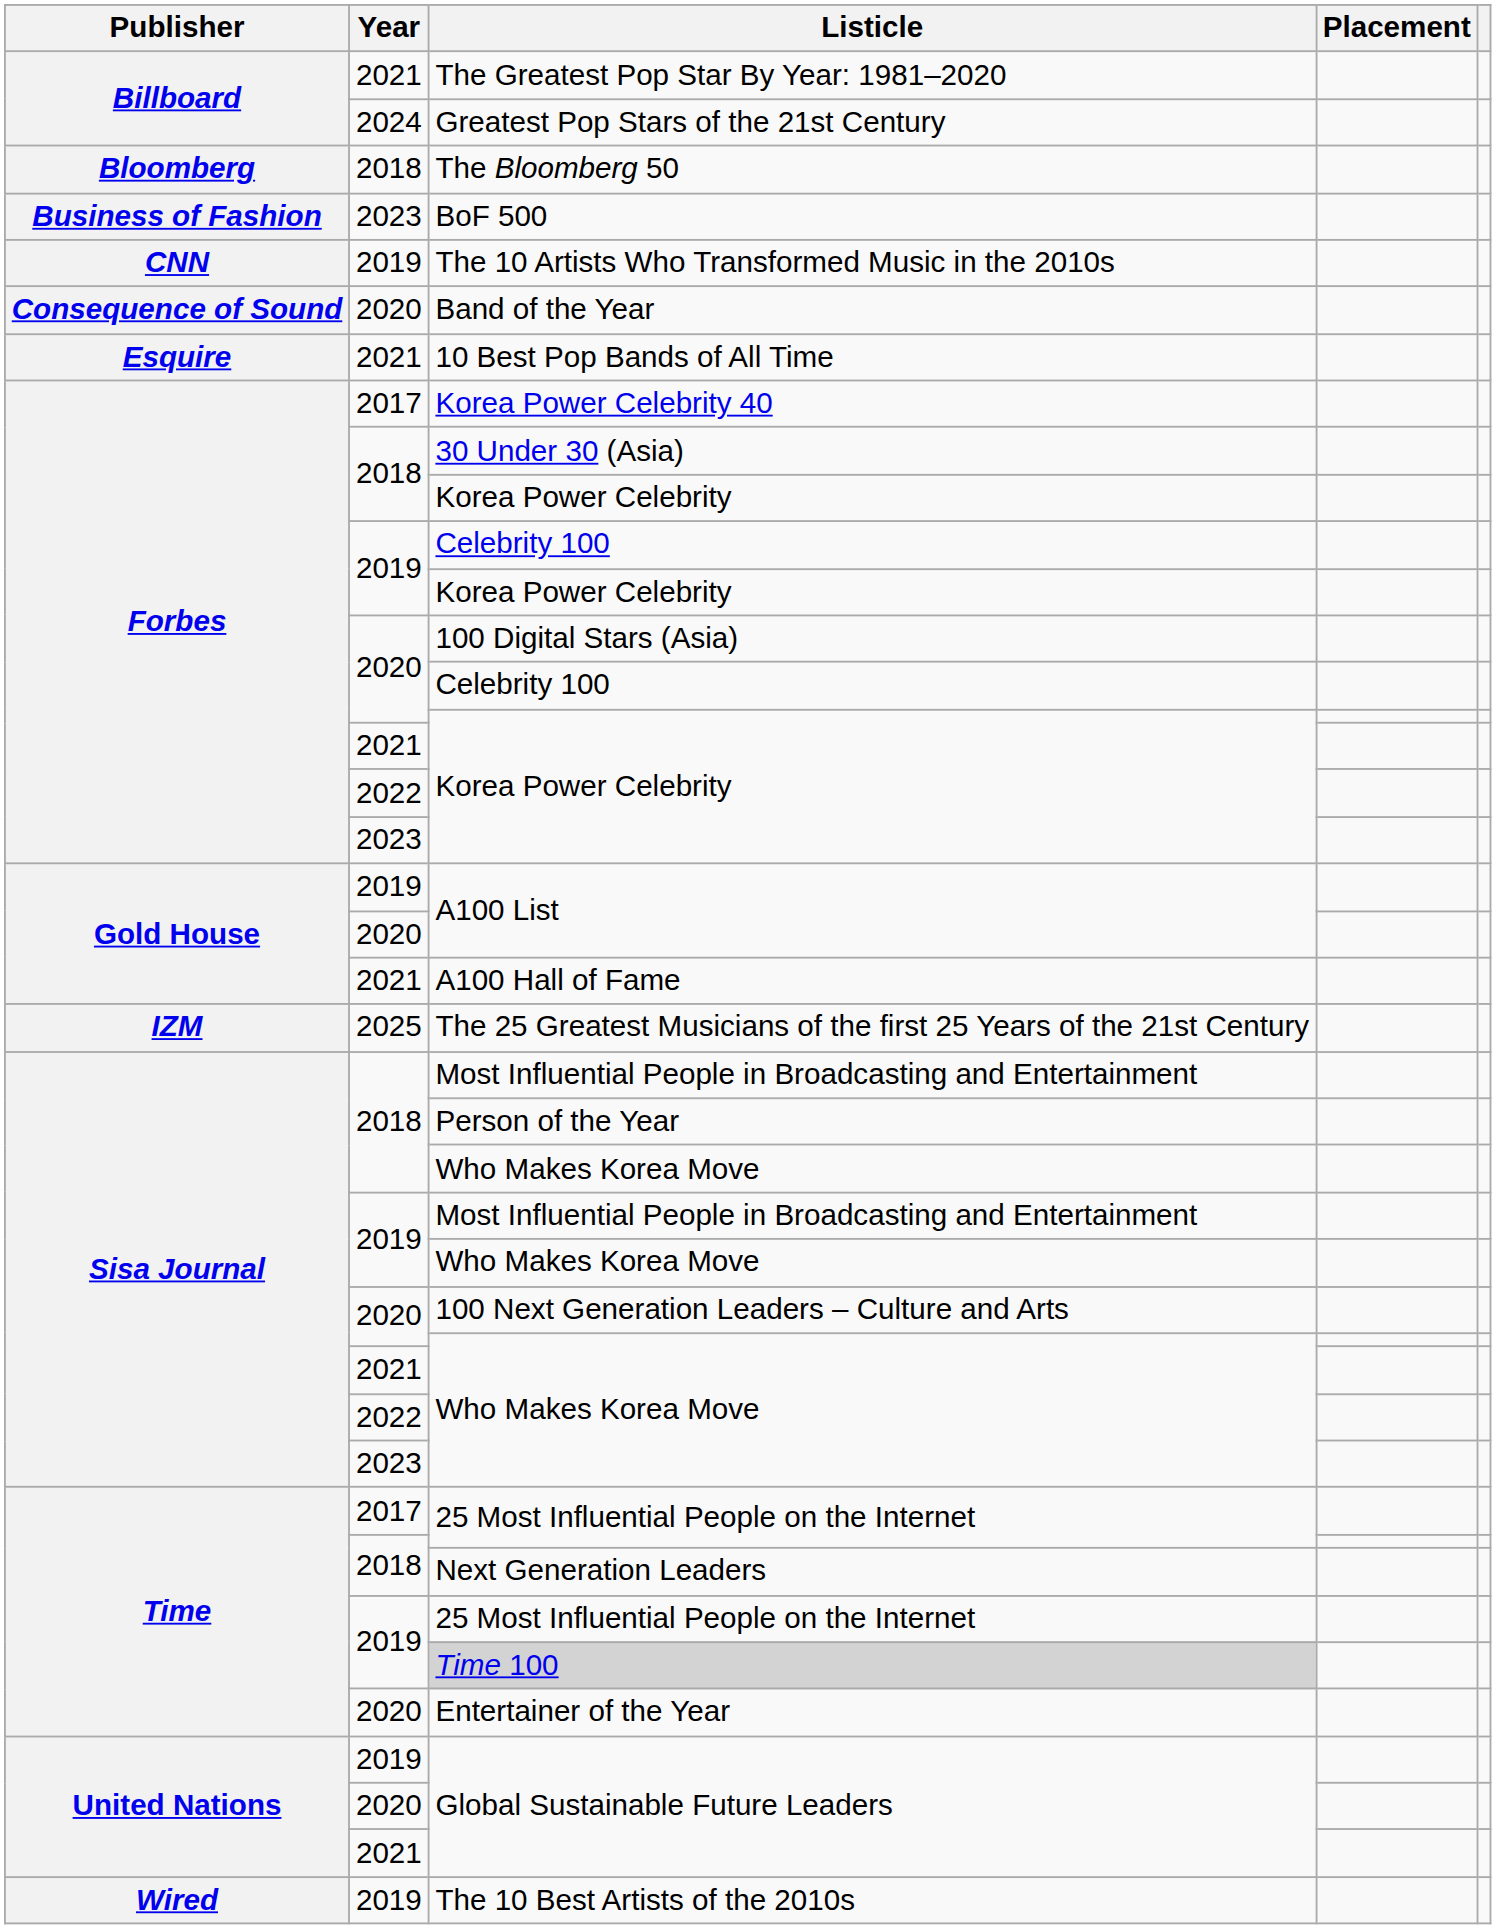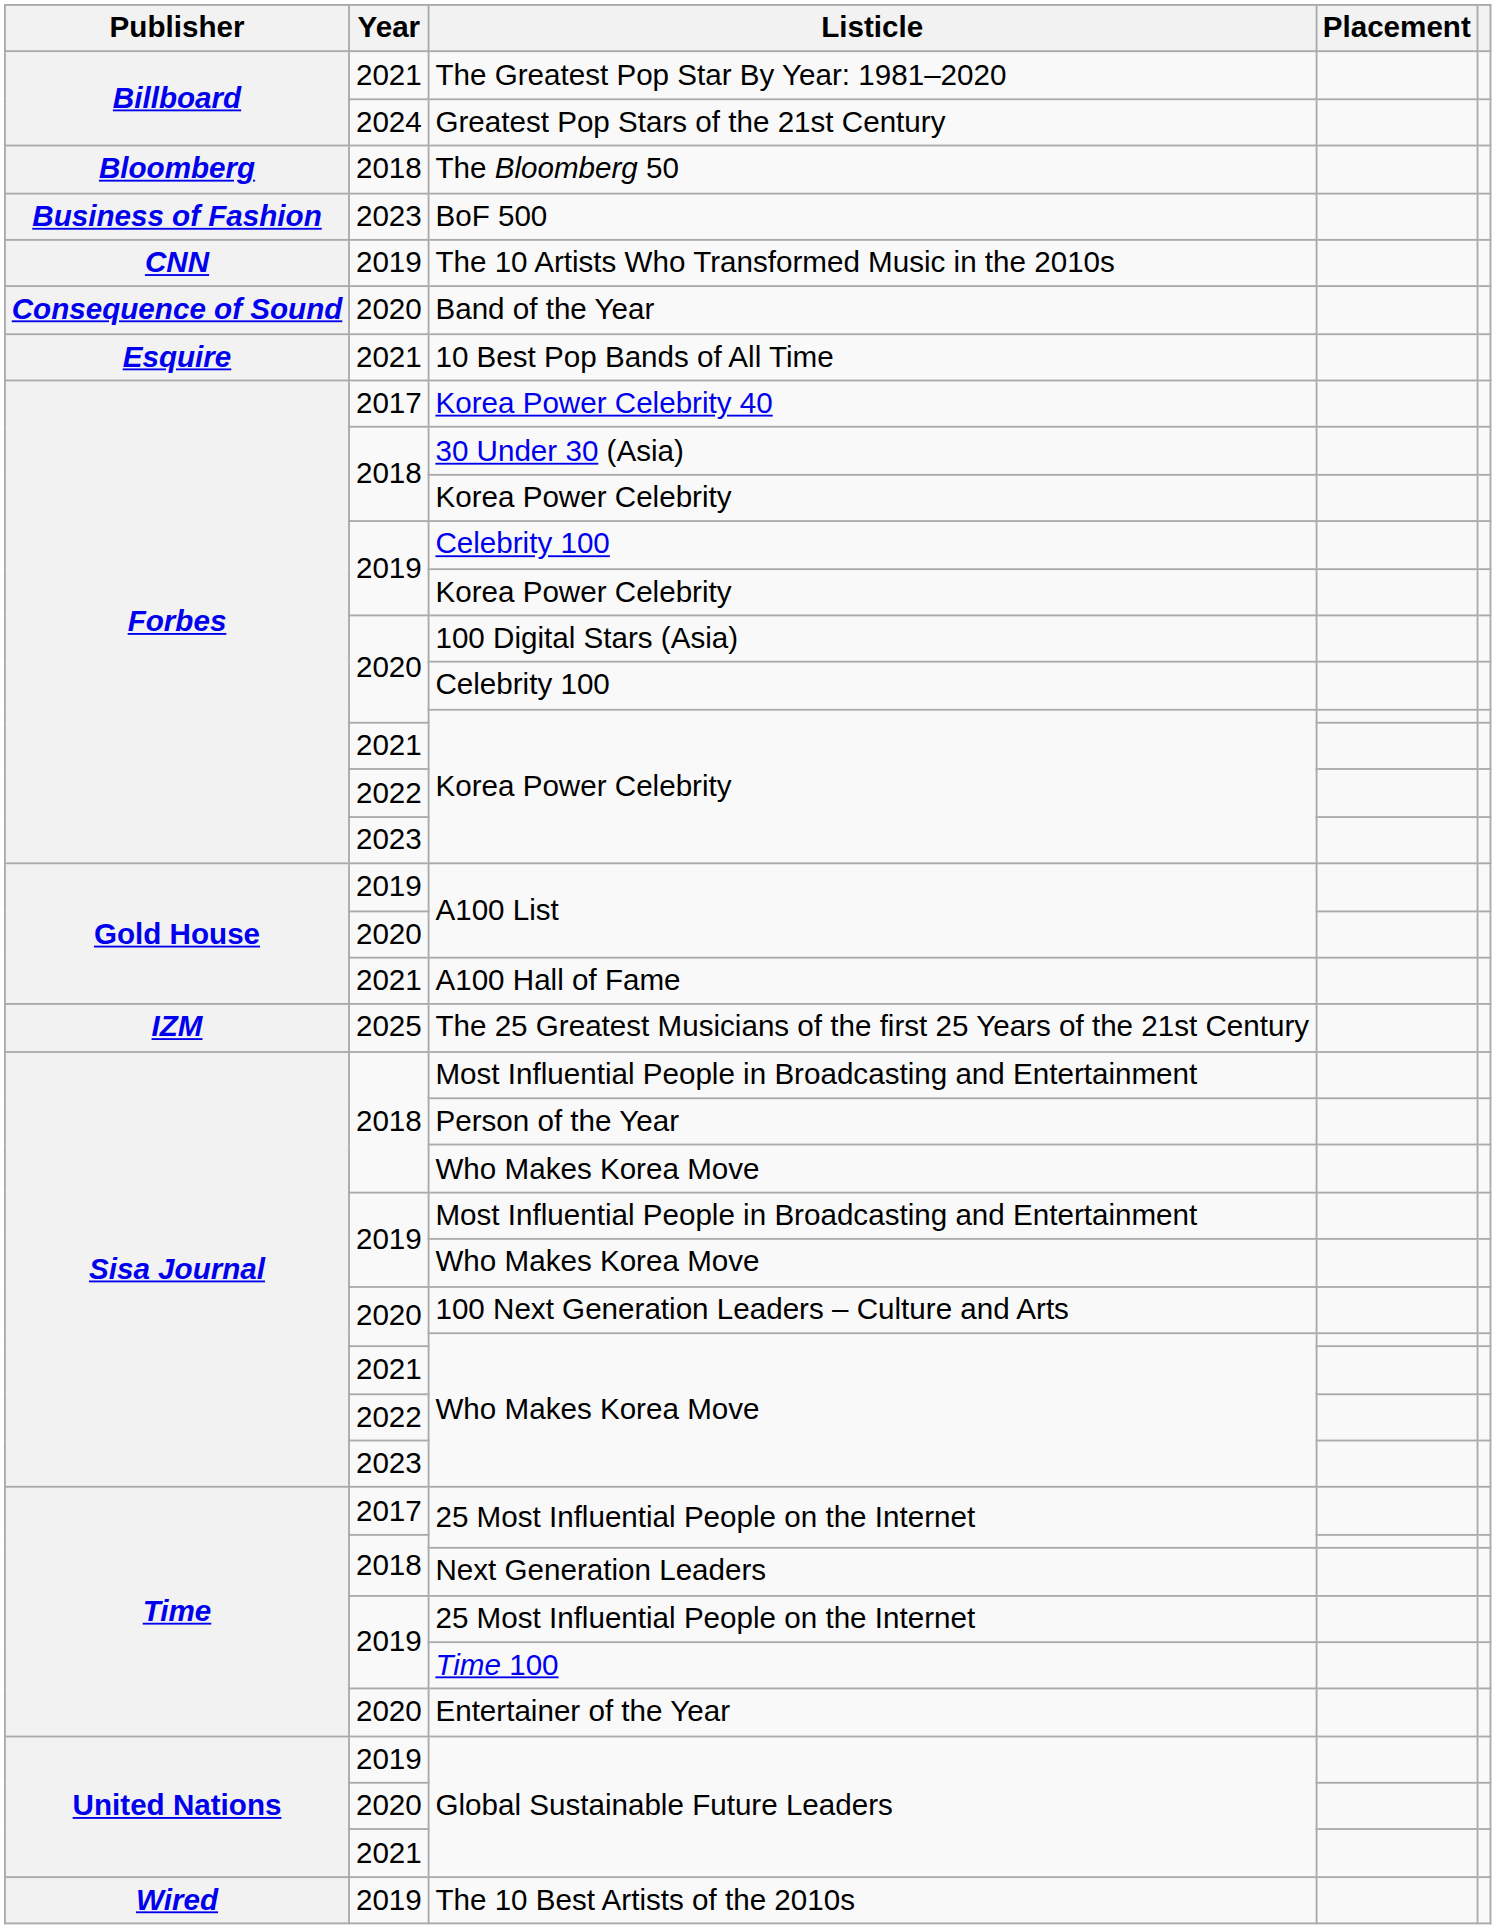(497, 1664) lightgrey background -> (497, 1664) no background
